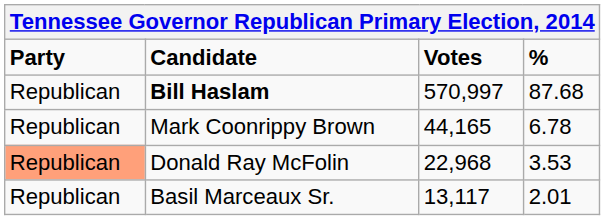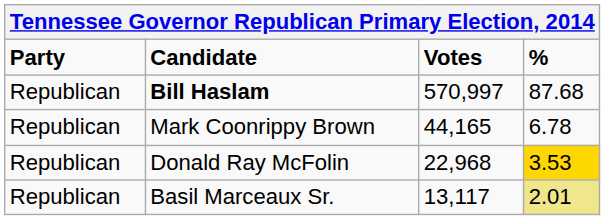(65, 162) lightsalmon background -> (65, 162) no background
(550, 162) no background -> (550, 162) gold background
(550, 197) no background -> (550, 197) khaki background
